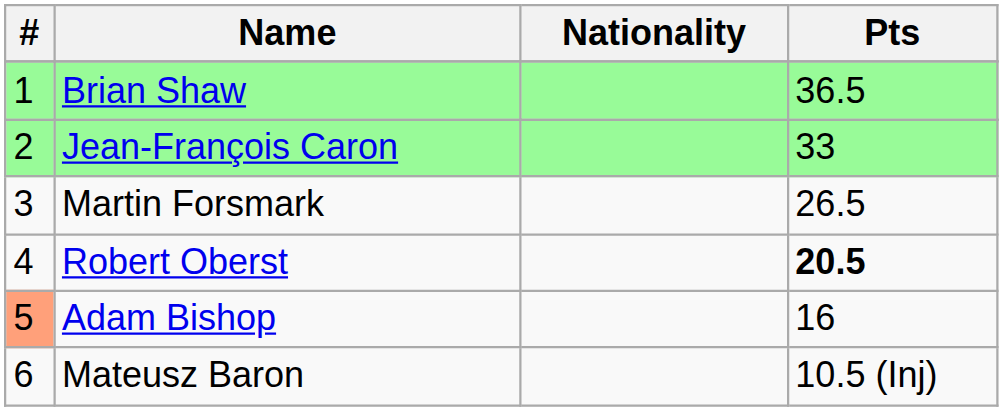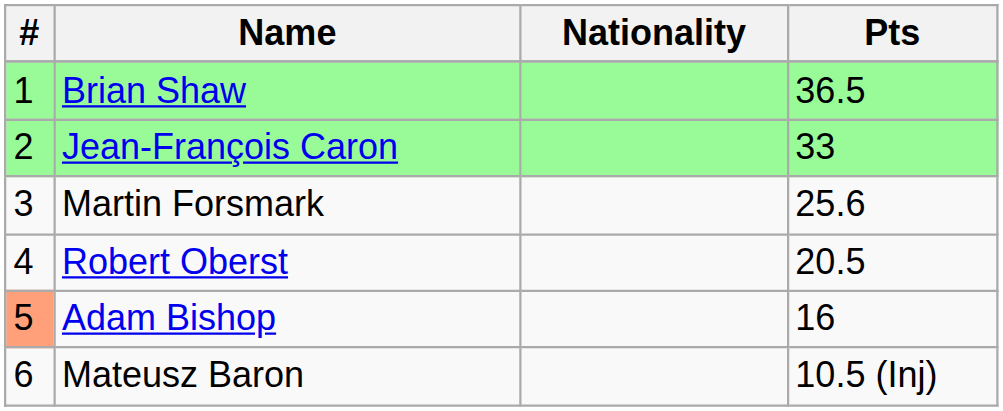(830, 204) 26.5 -> (830, 204) 25.6
(830, 261) bold -> (830, 261) normal
